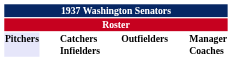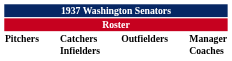(22, 39) lavender background -> (22, 39) no background
